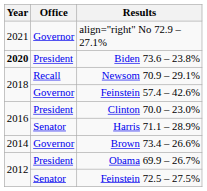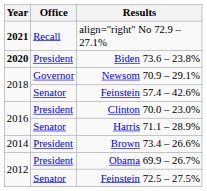(18, 36) normal -> (18, 36) bold
(54, 36) Governor -> (47, 36) Recall
(47, 76) Recall -> (54, 76) Governor
(54, 93) Governor -> (50, 93) Senator
(54, 144) Governor -> (53, 144) President
